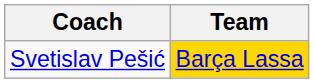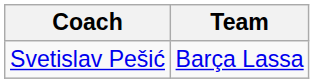(240, 59) gold background -> (240, 59) no background
